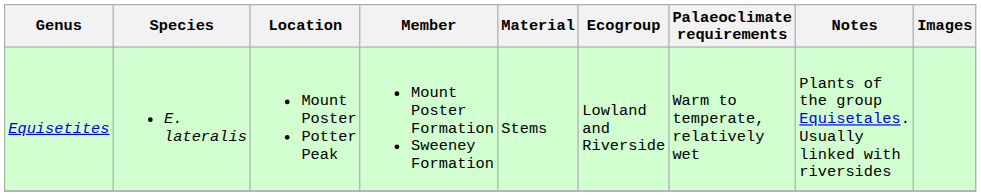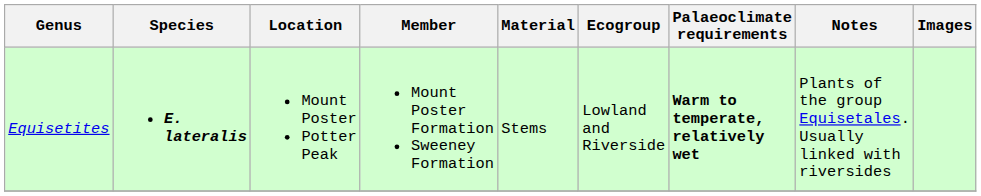(182, 128) normal -> (182, 128) bold
(718, 128) normal -> (718, 128) bold
